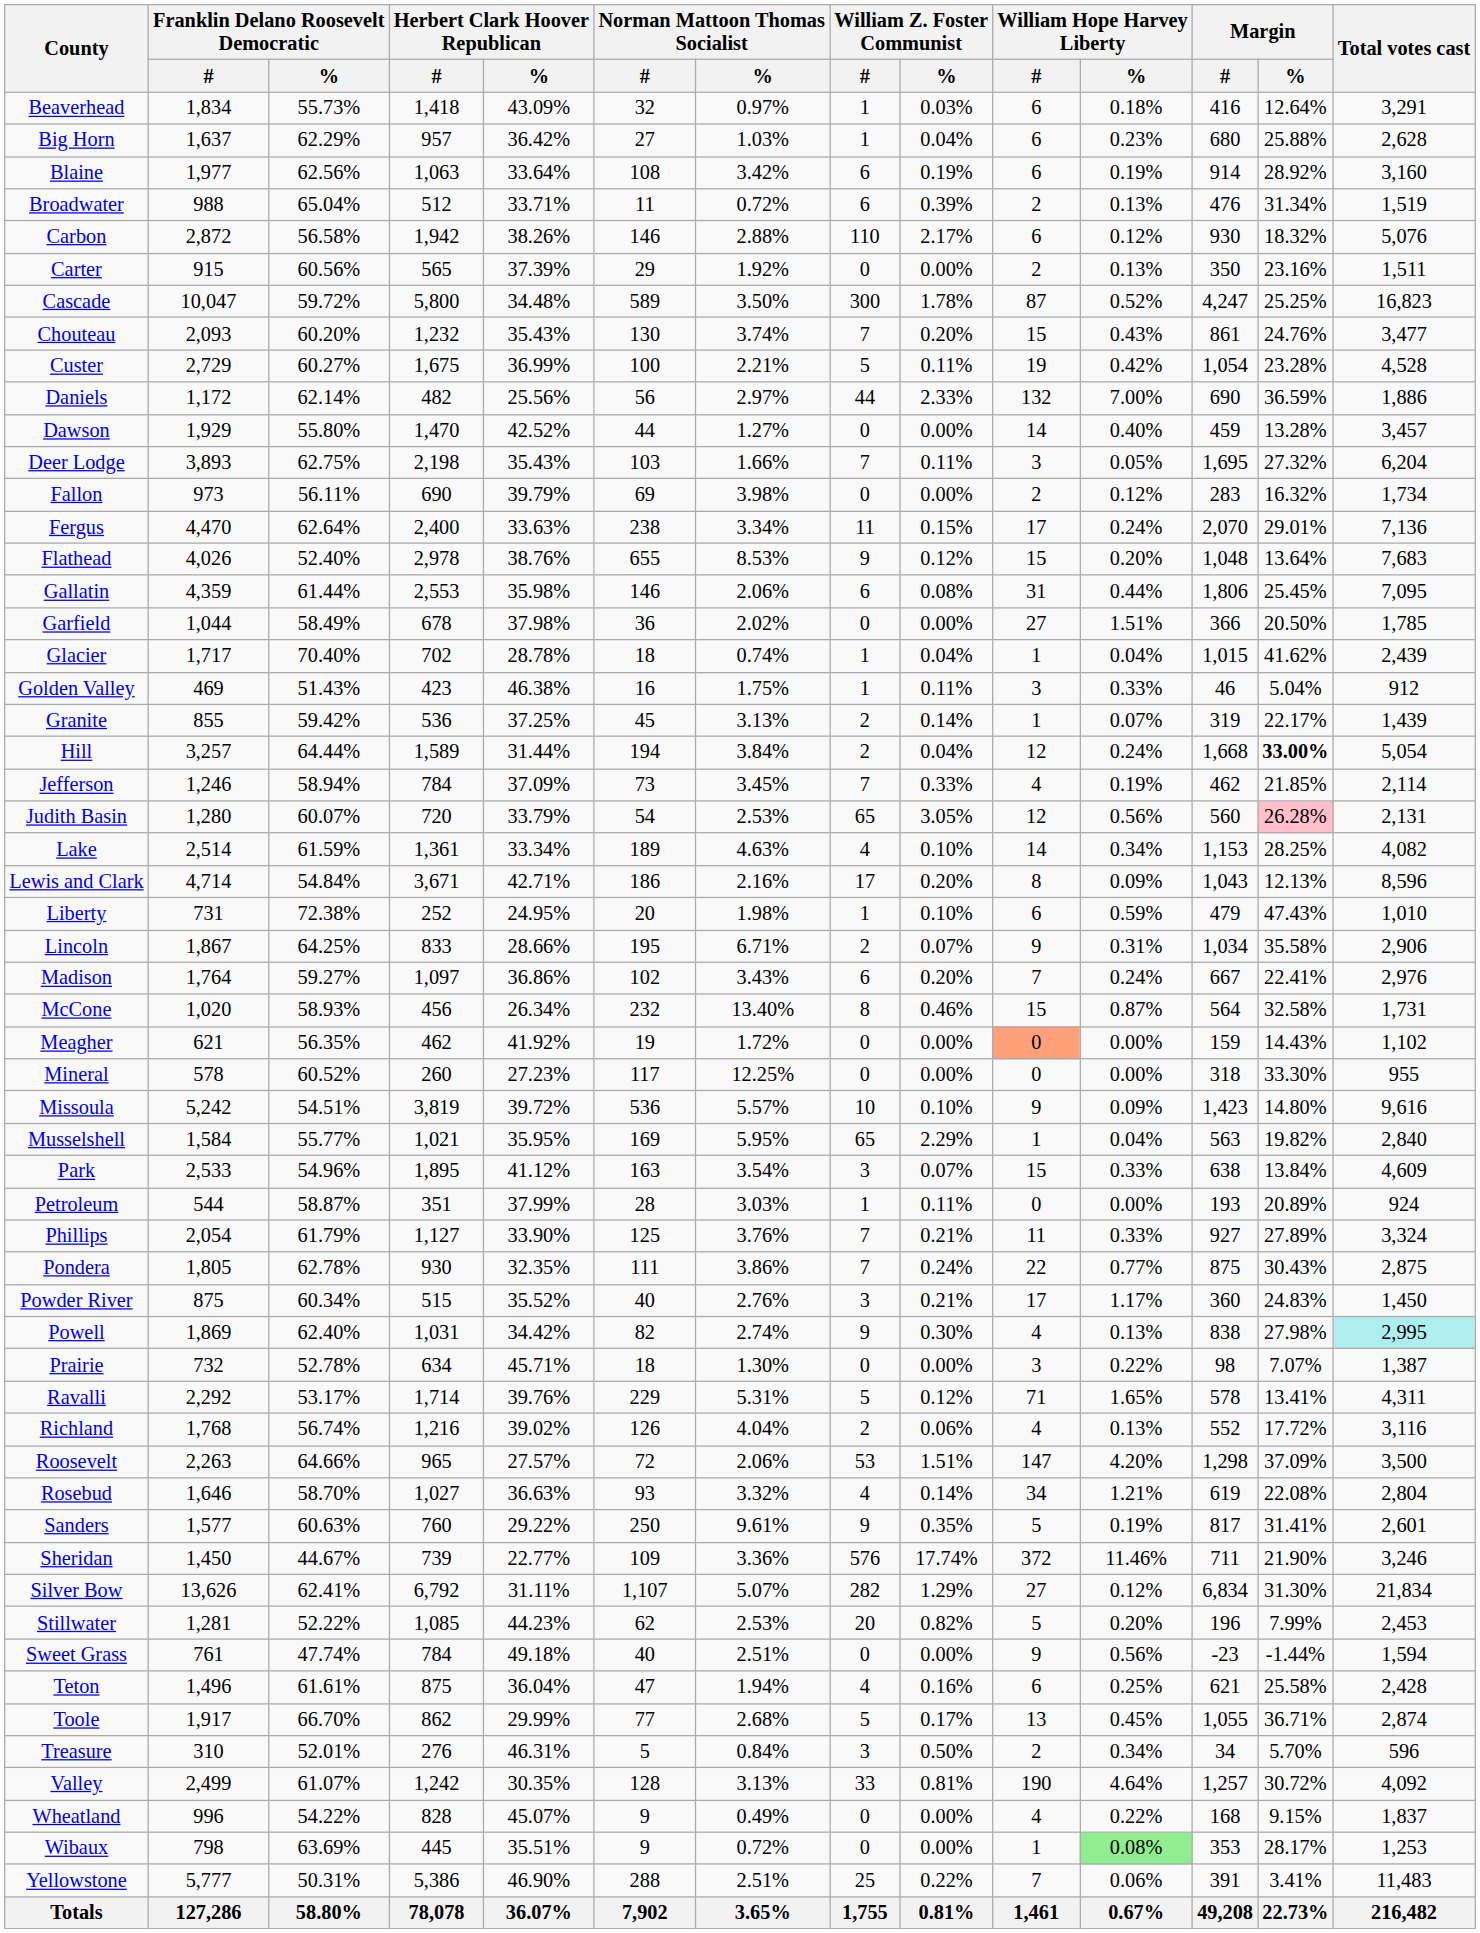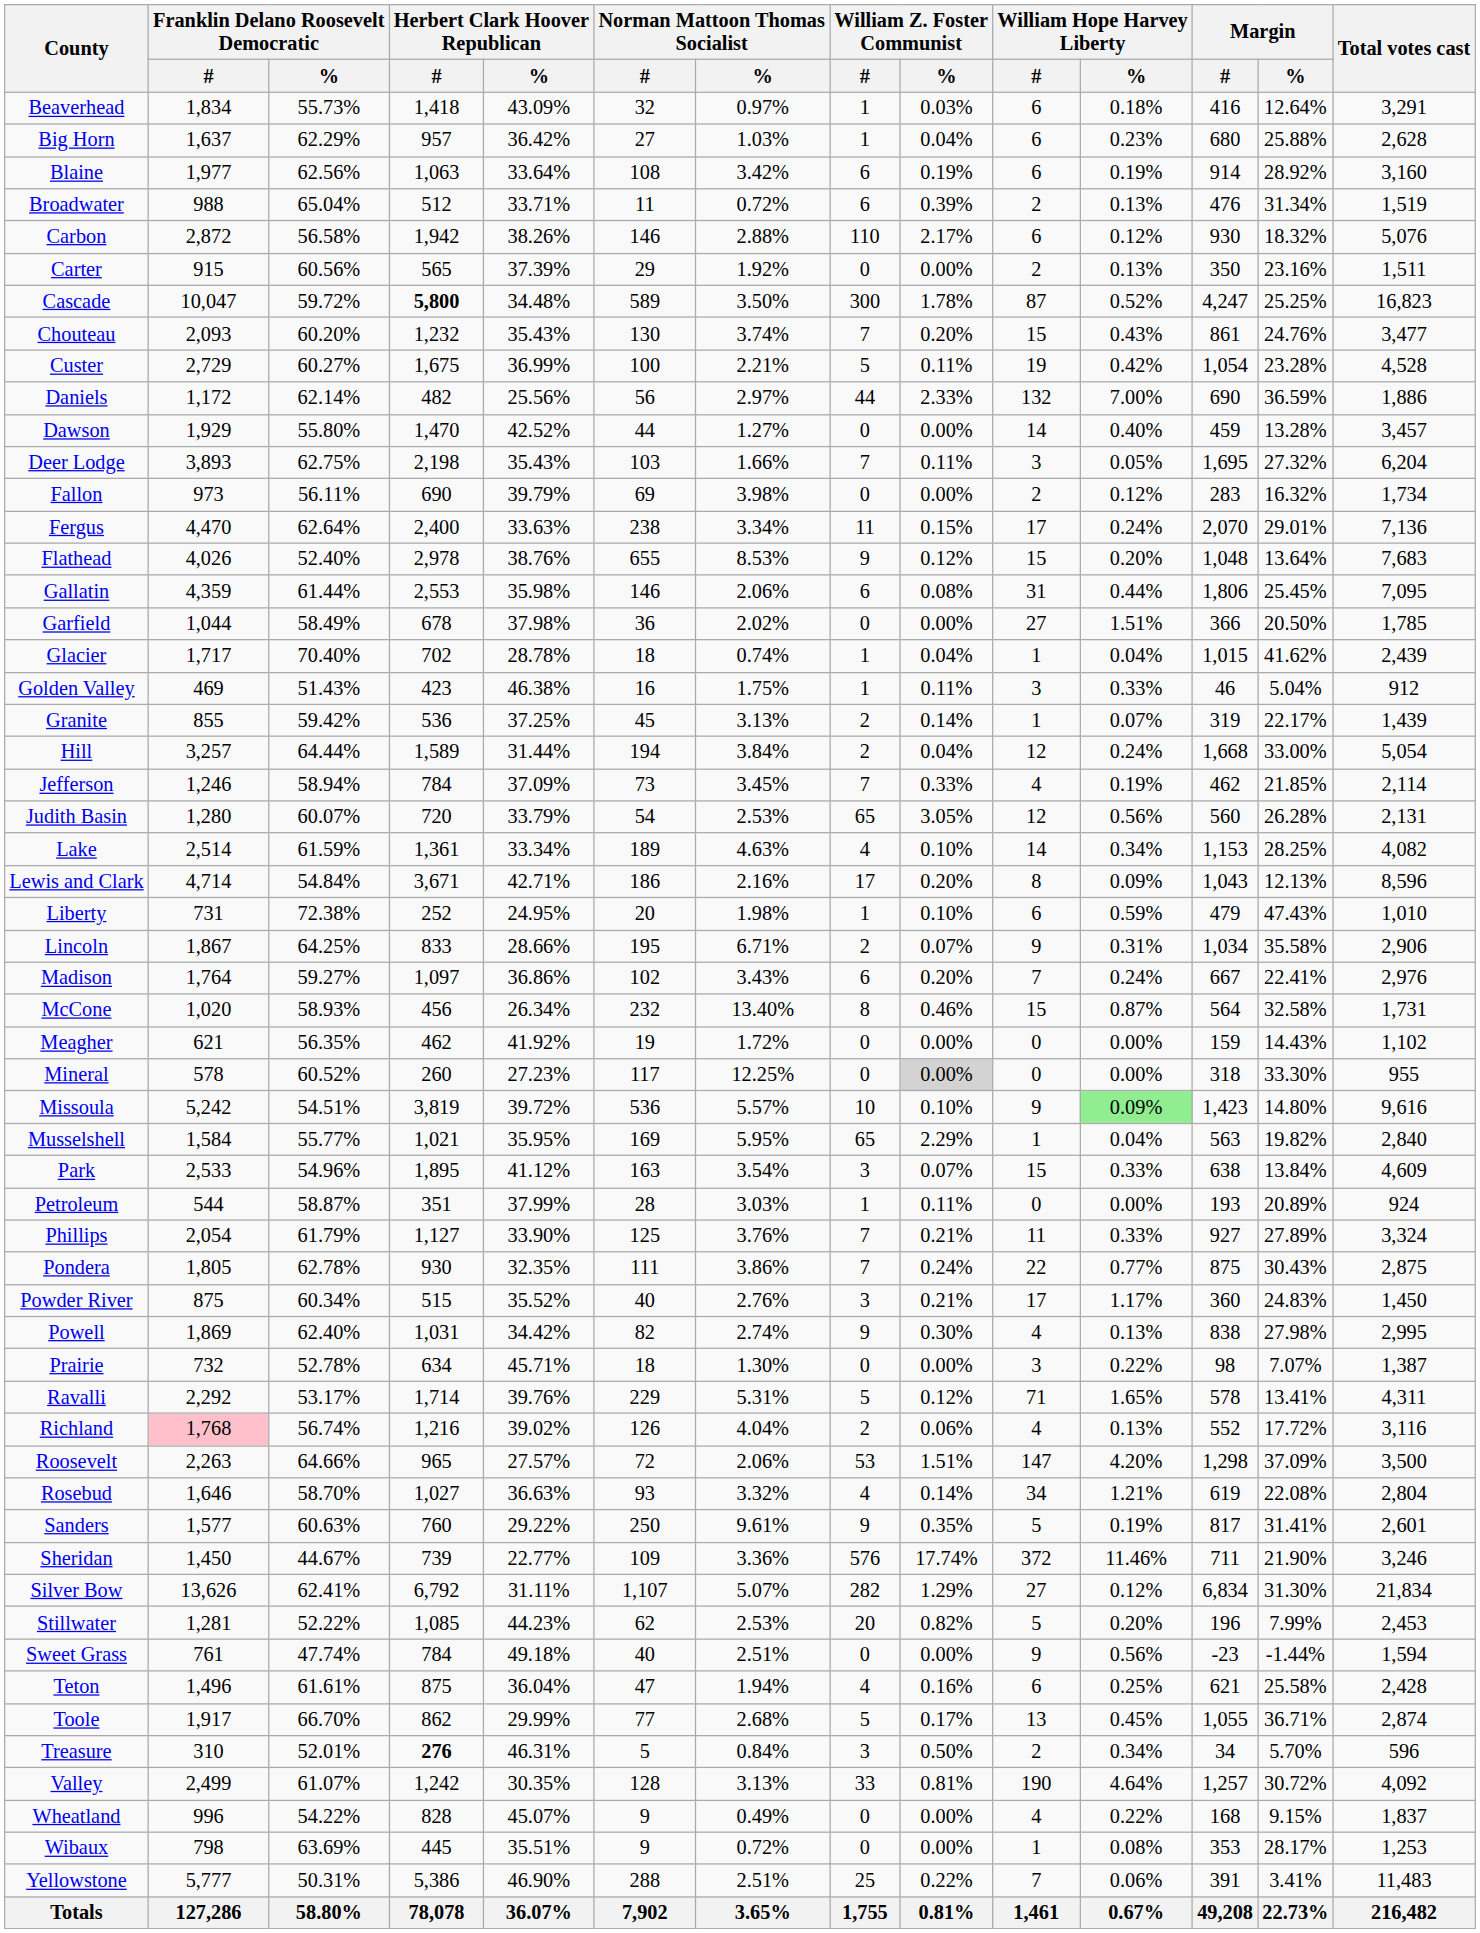(437, 301) normal -> (437, 301) bold
(1295, 752) bold -> (1295, 752) normal
(1295, 816) pink background -> (1295, 816) no background
(1036, 1042) lightsalmon background -> (1036, 1042) no background
(946, 1074) no background -> (946, 1074) lightgrey background
(1136, 1106) no background -> (1136, 1106) lightgreen background
(1404, 1332) paleturquoise background -> (1404, 1332) no background
(208, 1429) no background -> (208, 1429) pink background
(437, 1751) normal -> (437, 1751) bold
(1136, 1848) lightgreen background -> (1136, 1848) no background
